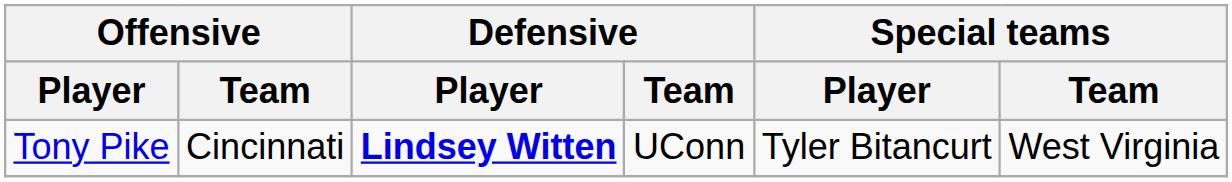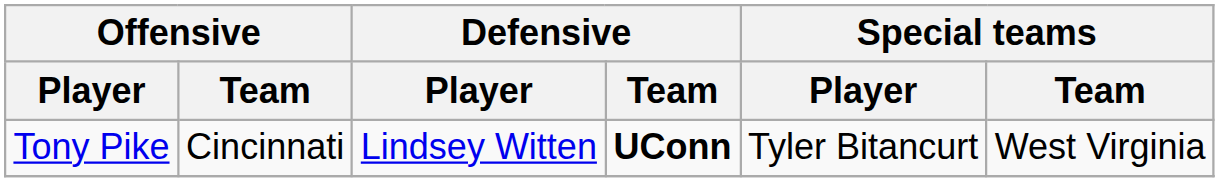(489, 147) bold -> (479, 147) normal
(689, 147) normal -> (672, 147) bold
